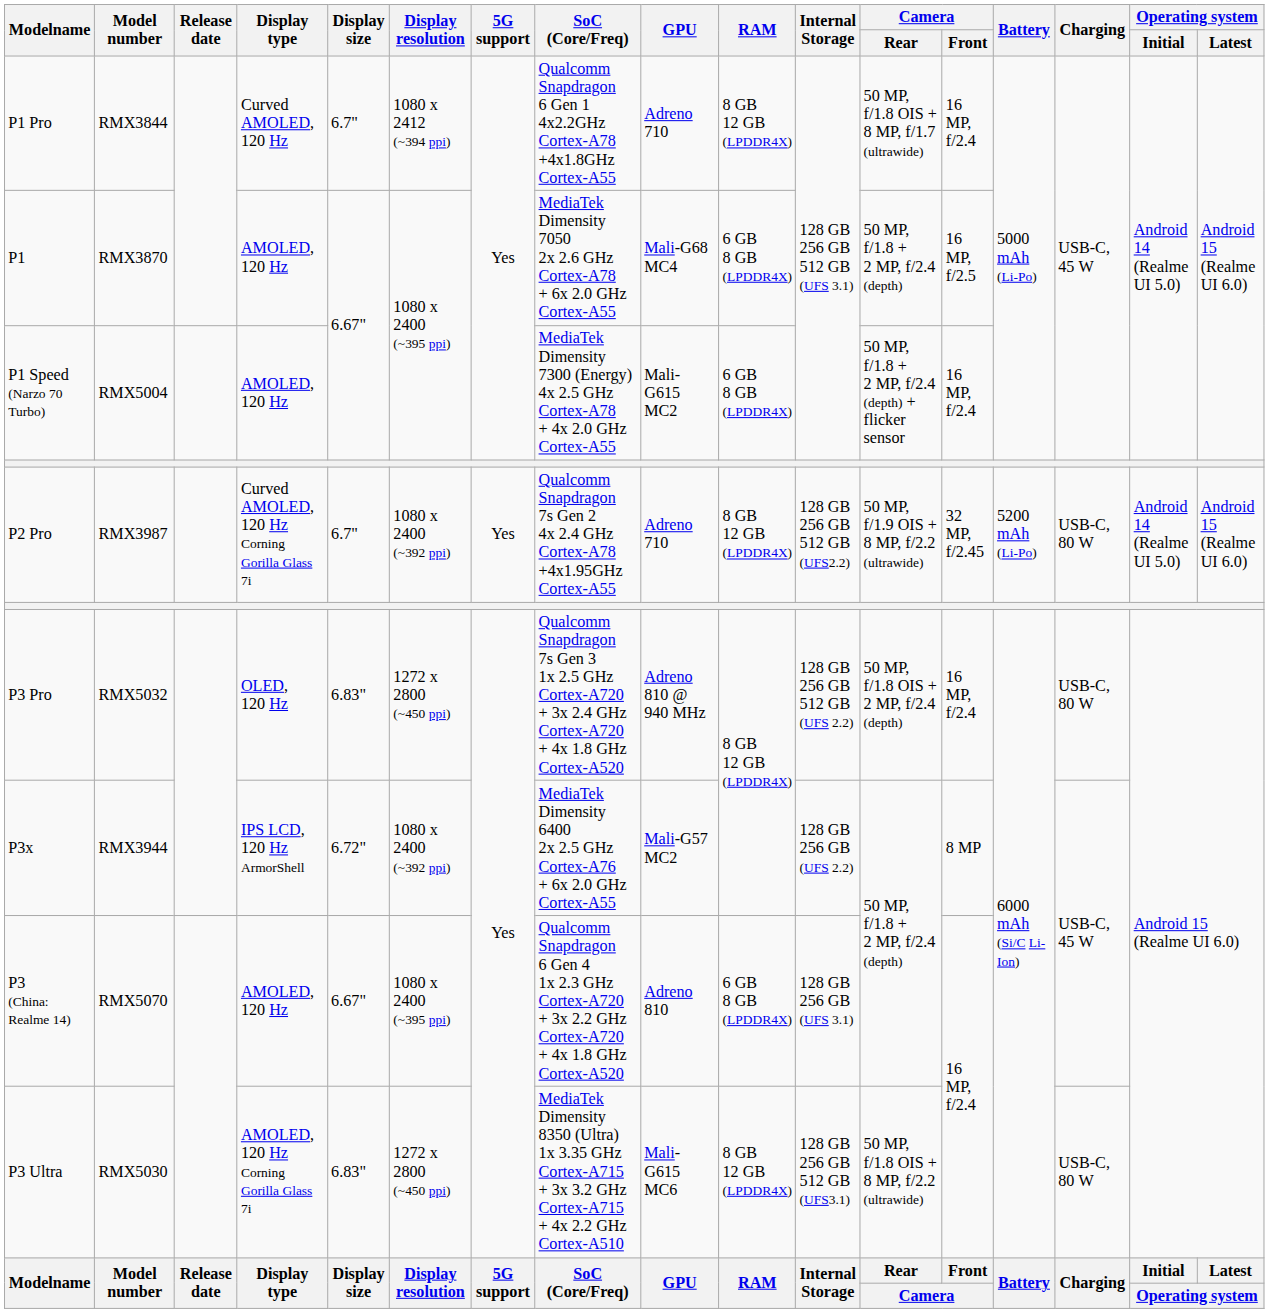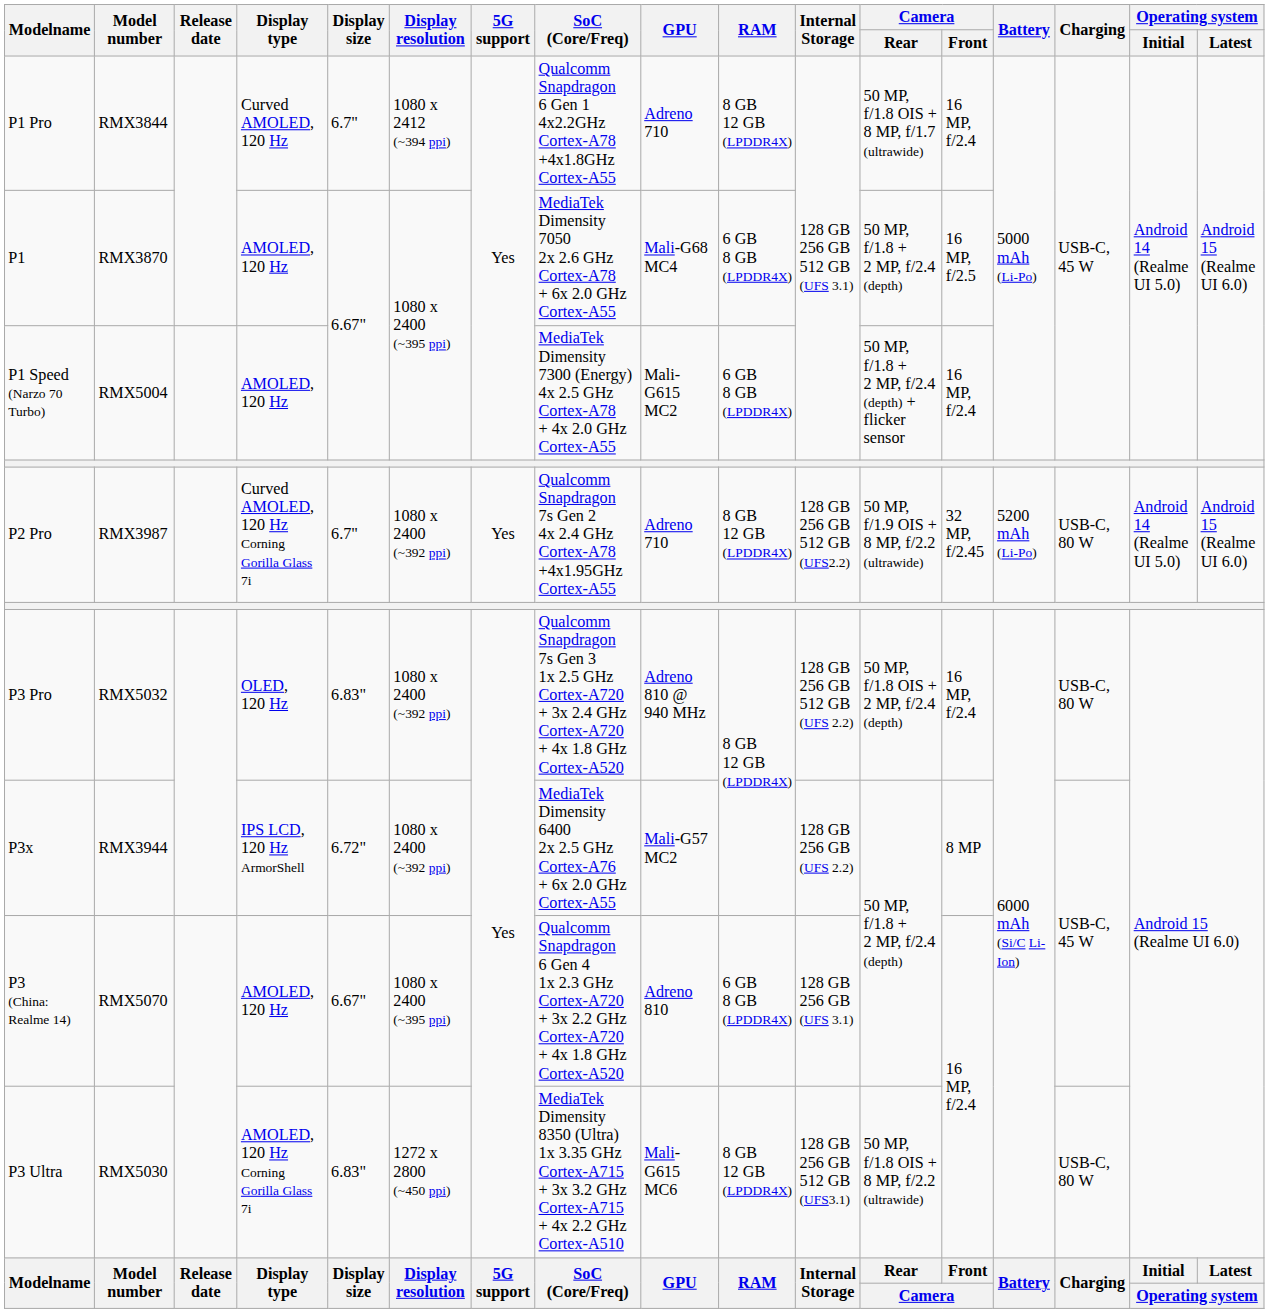(422, 695) 1272 x 2800 (~450 ppi) -> (422, 695) 1080 x 2400 (~392 ppi)
